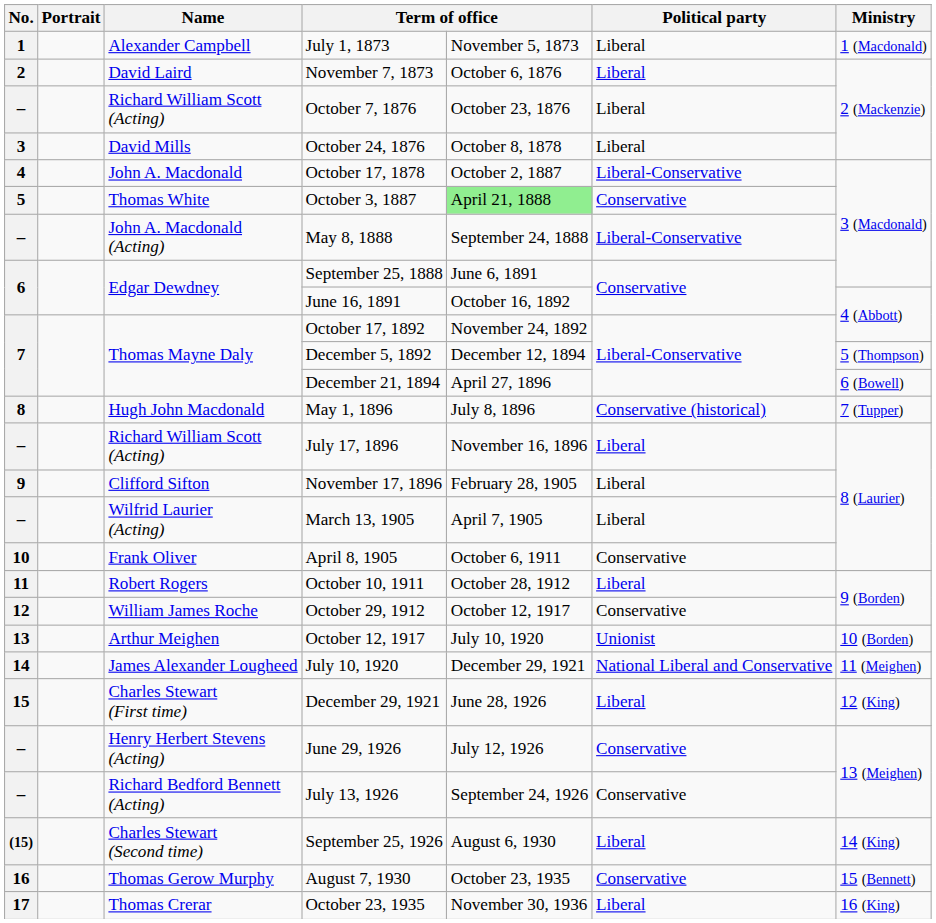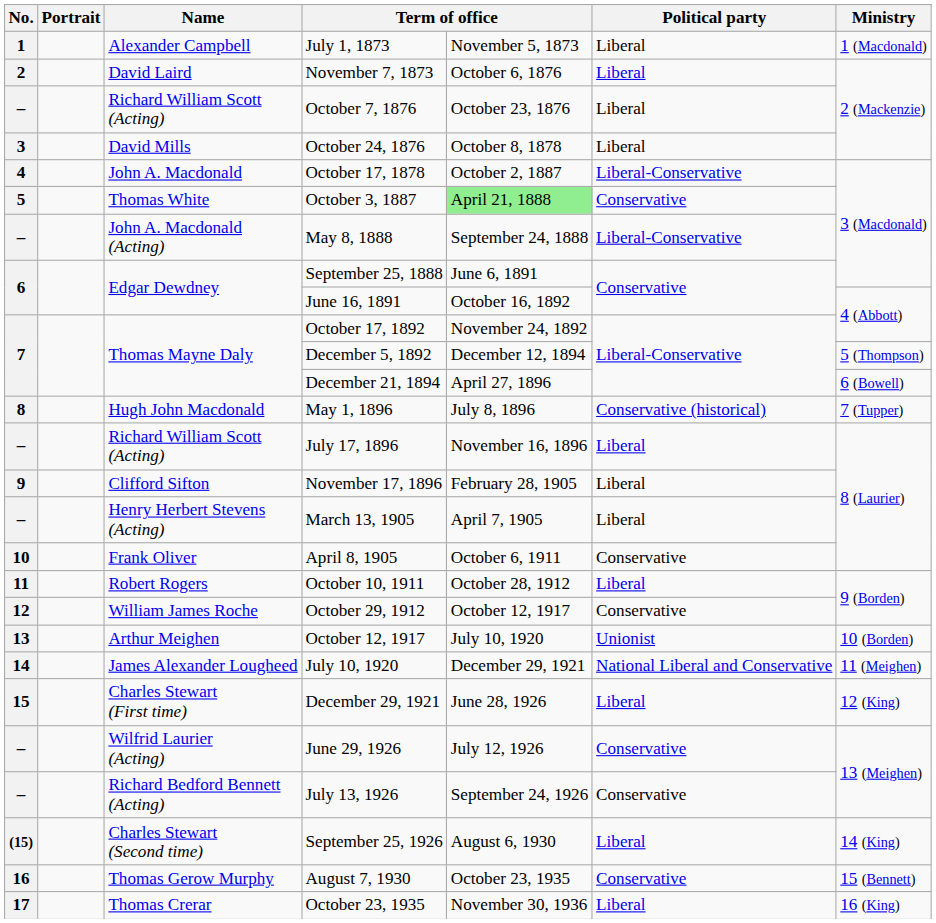(161, 519) Wilfrid Laurier (Acting) -> (187, 519) Henry Herbert Stevens (Acting)
(187, 748) Henry Herbert Stevens (Acting) -> (161, 748) Wilfrid Laurier (Acting)
